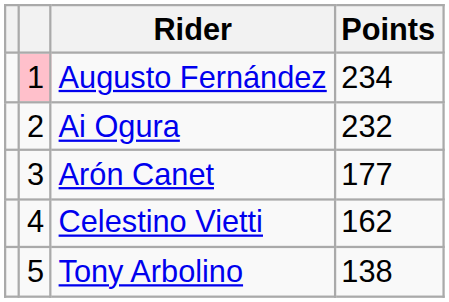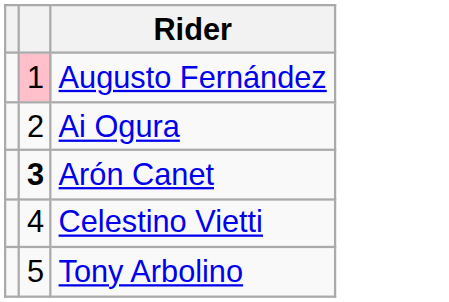- column: (388, 29)
(35, 174) normal -> (35, 174) bold
